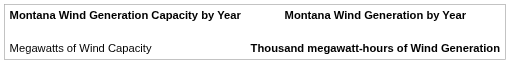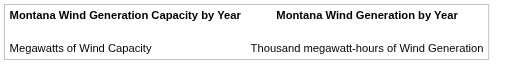(375, 48) bold -> (367, 48) normal
